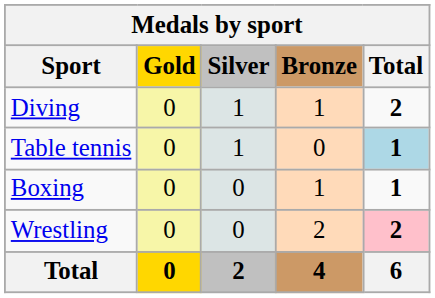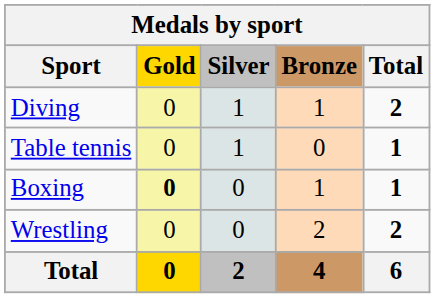(396, 147) lightblue background -> (396, 147) no background
(169, 188) normal -> (169, 188) bold
(396, 229) pink background -> (396, 229) no background
